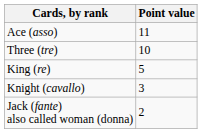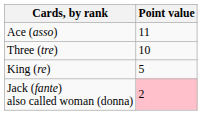- row: (46, 87)
(142, 112) no background -> (142, 94) pink background
